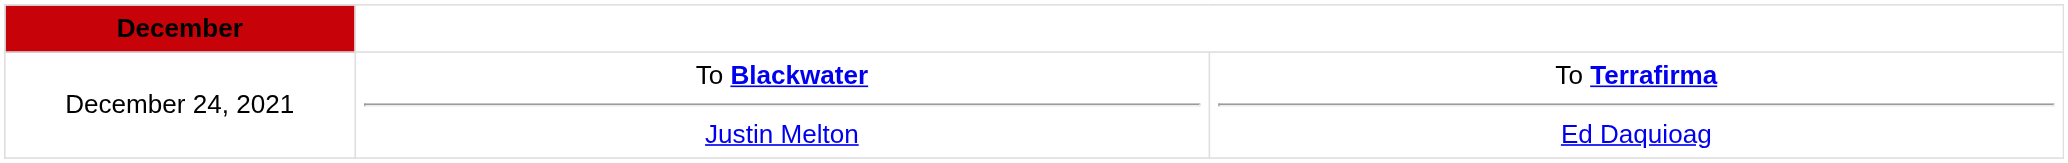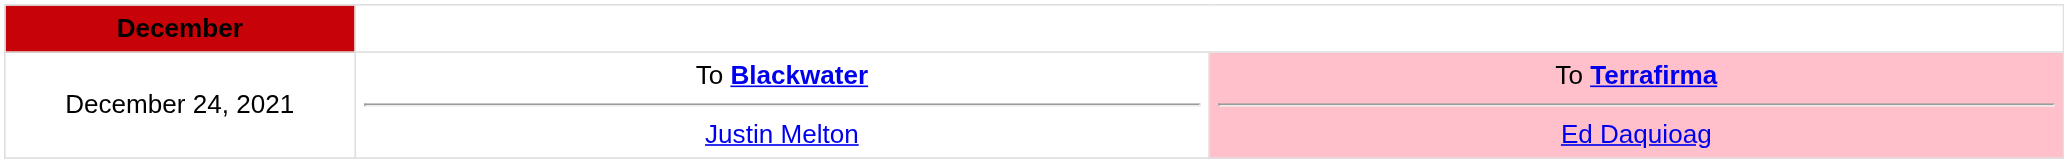(1636, 104) no background -> (1636, 104) pink background
